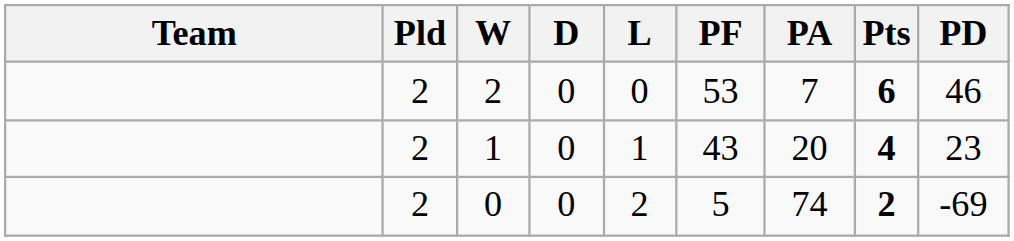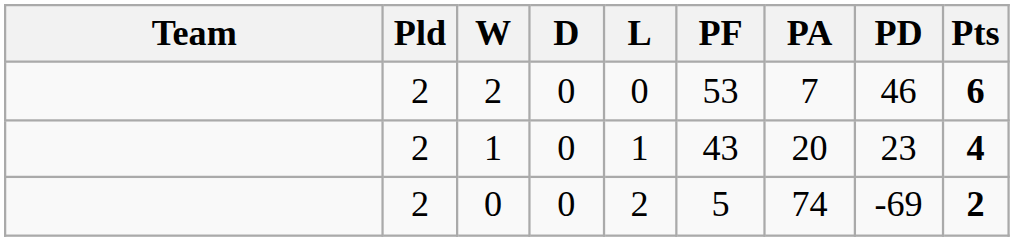columns swapped: (963, 33) <-> (886, 33)
